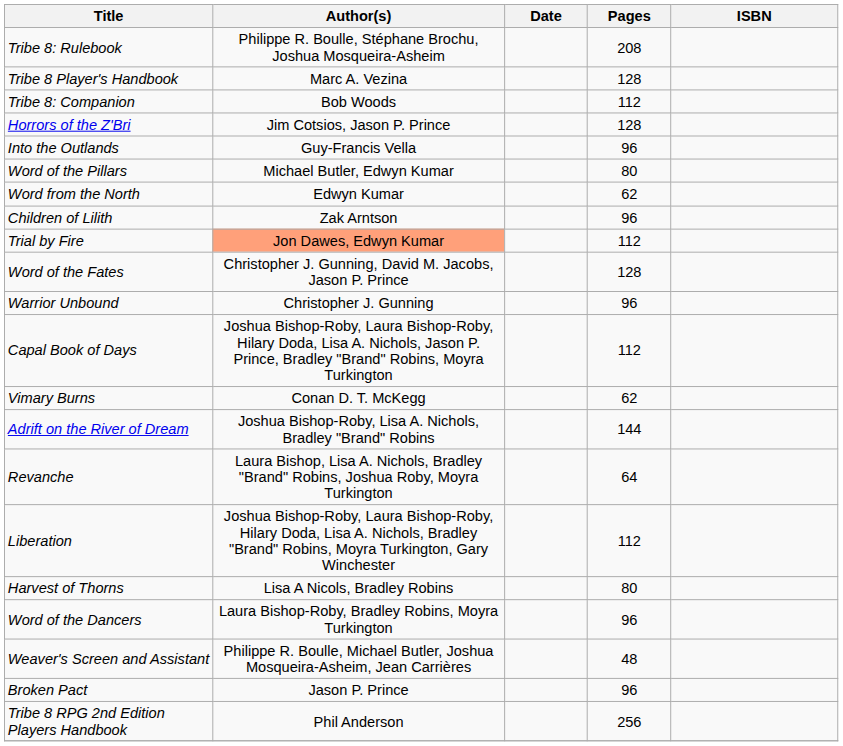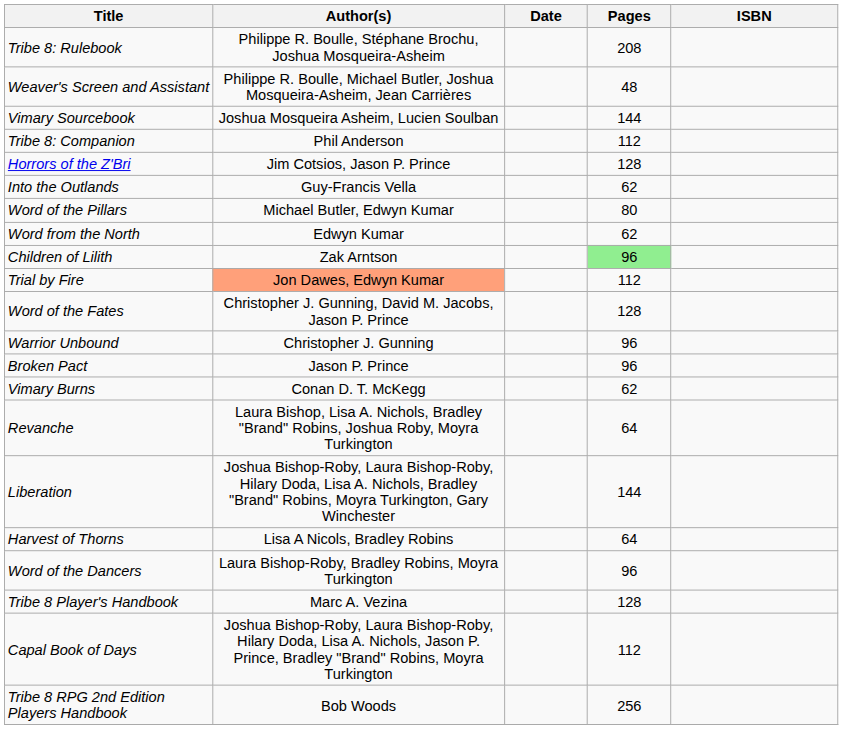rows swapped: (109, 659) <-> (93, 79)
+ row: (71, 118)
(359, 102) Bob Woods -> (359, 141) Phil Anderson
(629, 148) 96 -> (629, 187) 62
(629, 217) no background -> (629, 257) lightgreen background
rows swapped: (48, 690) <-> (72, 351)
- row: (98, 429)
(629, 541) 112 -> (629, 492) 144
(629, 588) 80 -> (629, 539) 64
(359, 722) Phil Anderson -> (359, 705) Bob Woods
